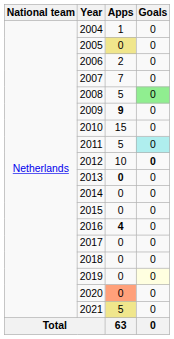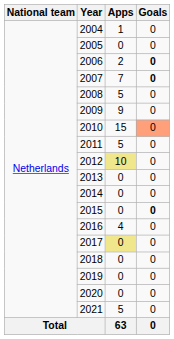(121, 45) khaki background -> (121, 45) no background
(153, 62) normal -> (153, 62) bold
(153, 78) normal -> (153, 78) bold
(153, 95) lightgreen background -> (153, 95) no background
(121, 111) bold -> (121, 111) normal
(153, 128) no background -> (153, 128) lightsalmon background
(153, 144) paleturquoise background -> (153, 144) no background
(121, 161) no background -> (121, 161) khaki background
(153, 161) bold -> (153, 161) normal
(121, 177) bold -> (121, 177) normal
(153, 210) normal -> (153, 210) bold
(121, 227) bold -> (121, 227) normal
(121, 243) no background -> (121, 243) khaki background
(153, 276) lightyellow background -> (153, 276) no background
(121, 293) lightsalmon background -> (121, 293) no background
(121, 309) khaki background -> (121, 309) no background
